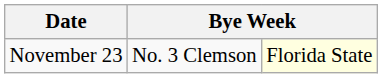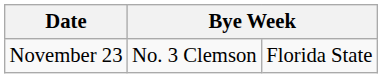(319, 55) lightyellow background -> (319, 55) no background
